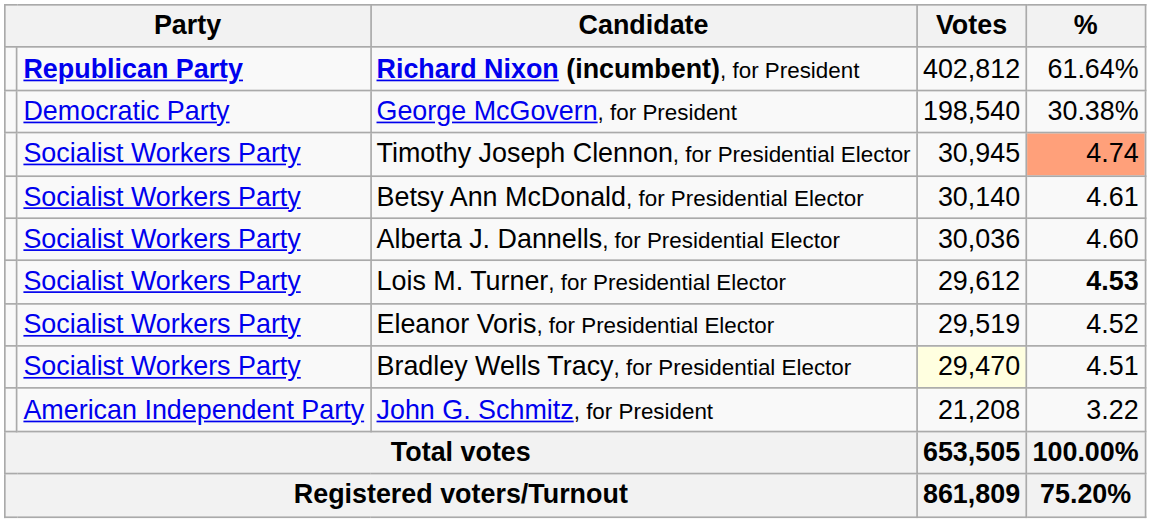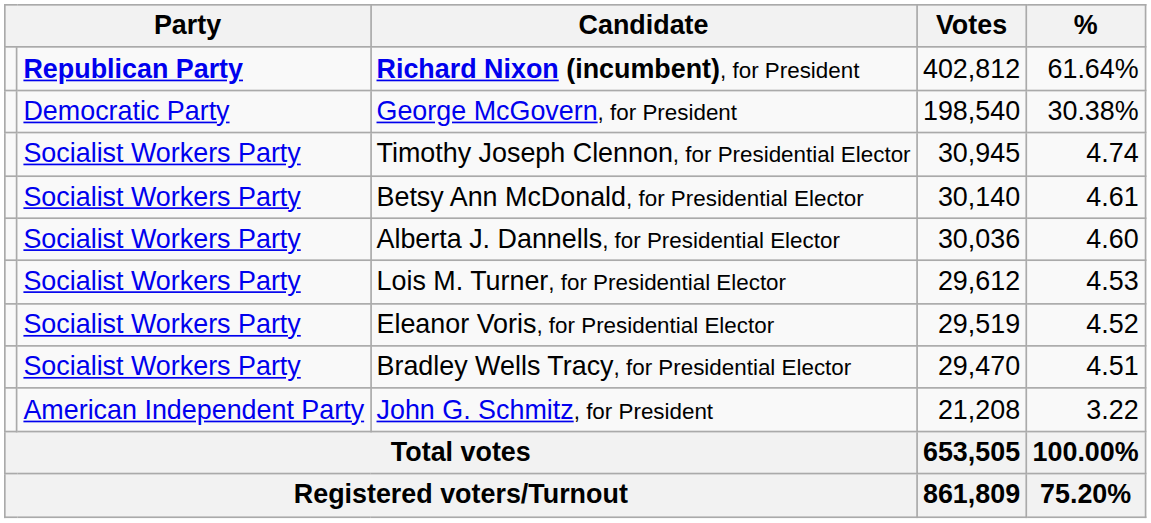(1112, 153) lightsalmon background -> (1112, 153) no background
(1112, 281) bold -> (1112, 281) normal
(979, 366) lightyellow background -> (979, 366) no background
